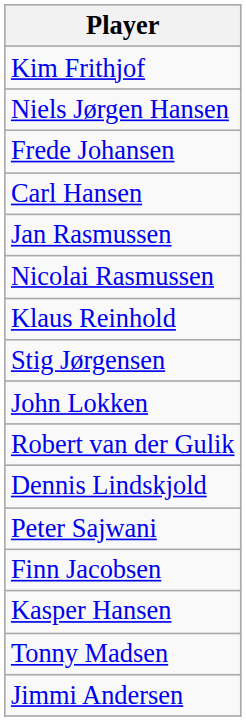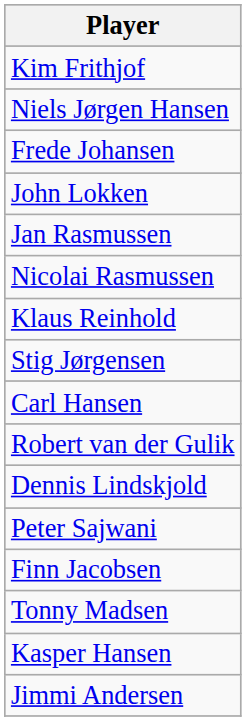(77, 192) Carl Hansen -> (79, 192) John Lokken
(79, 402) John Lokken -> (77, 402) Carl Hansen
(91, 611) Kasper Hansen -> (90, 611) Tonny Madsen
(90, 653) Tonny Madsen -> (91, 653) Kasper Hansen
